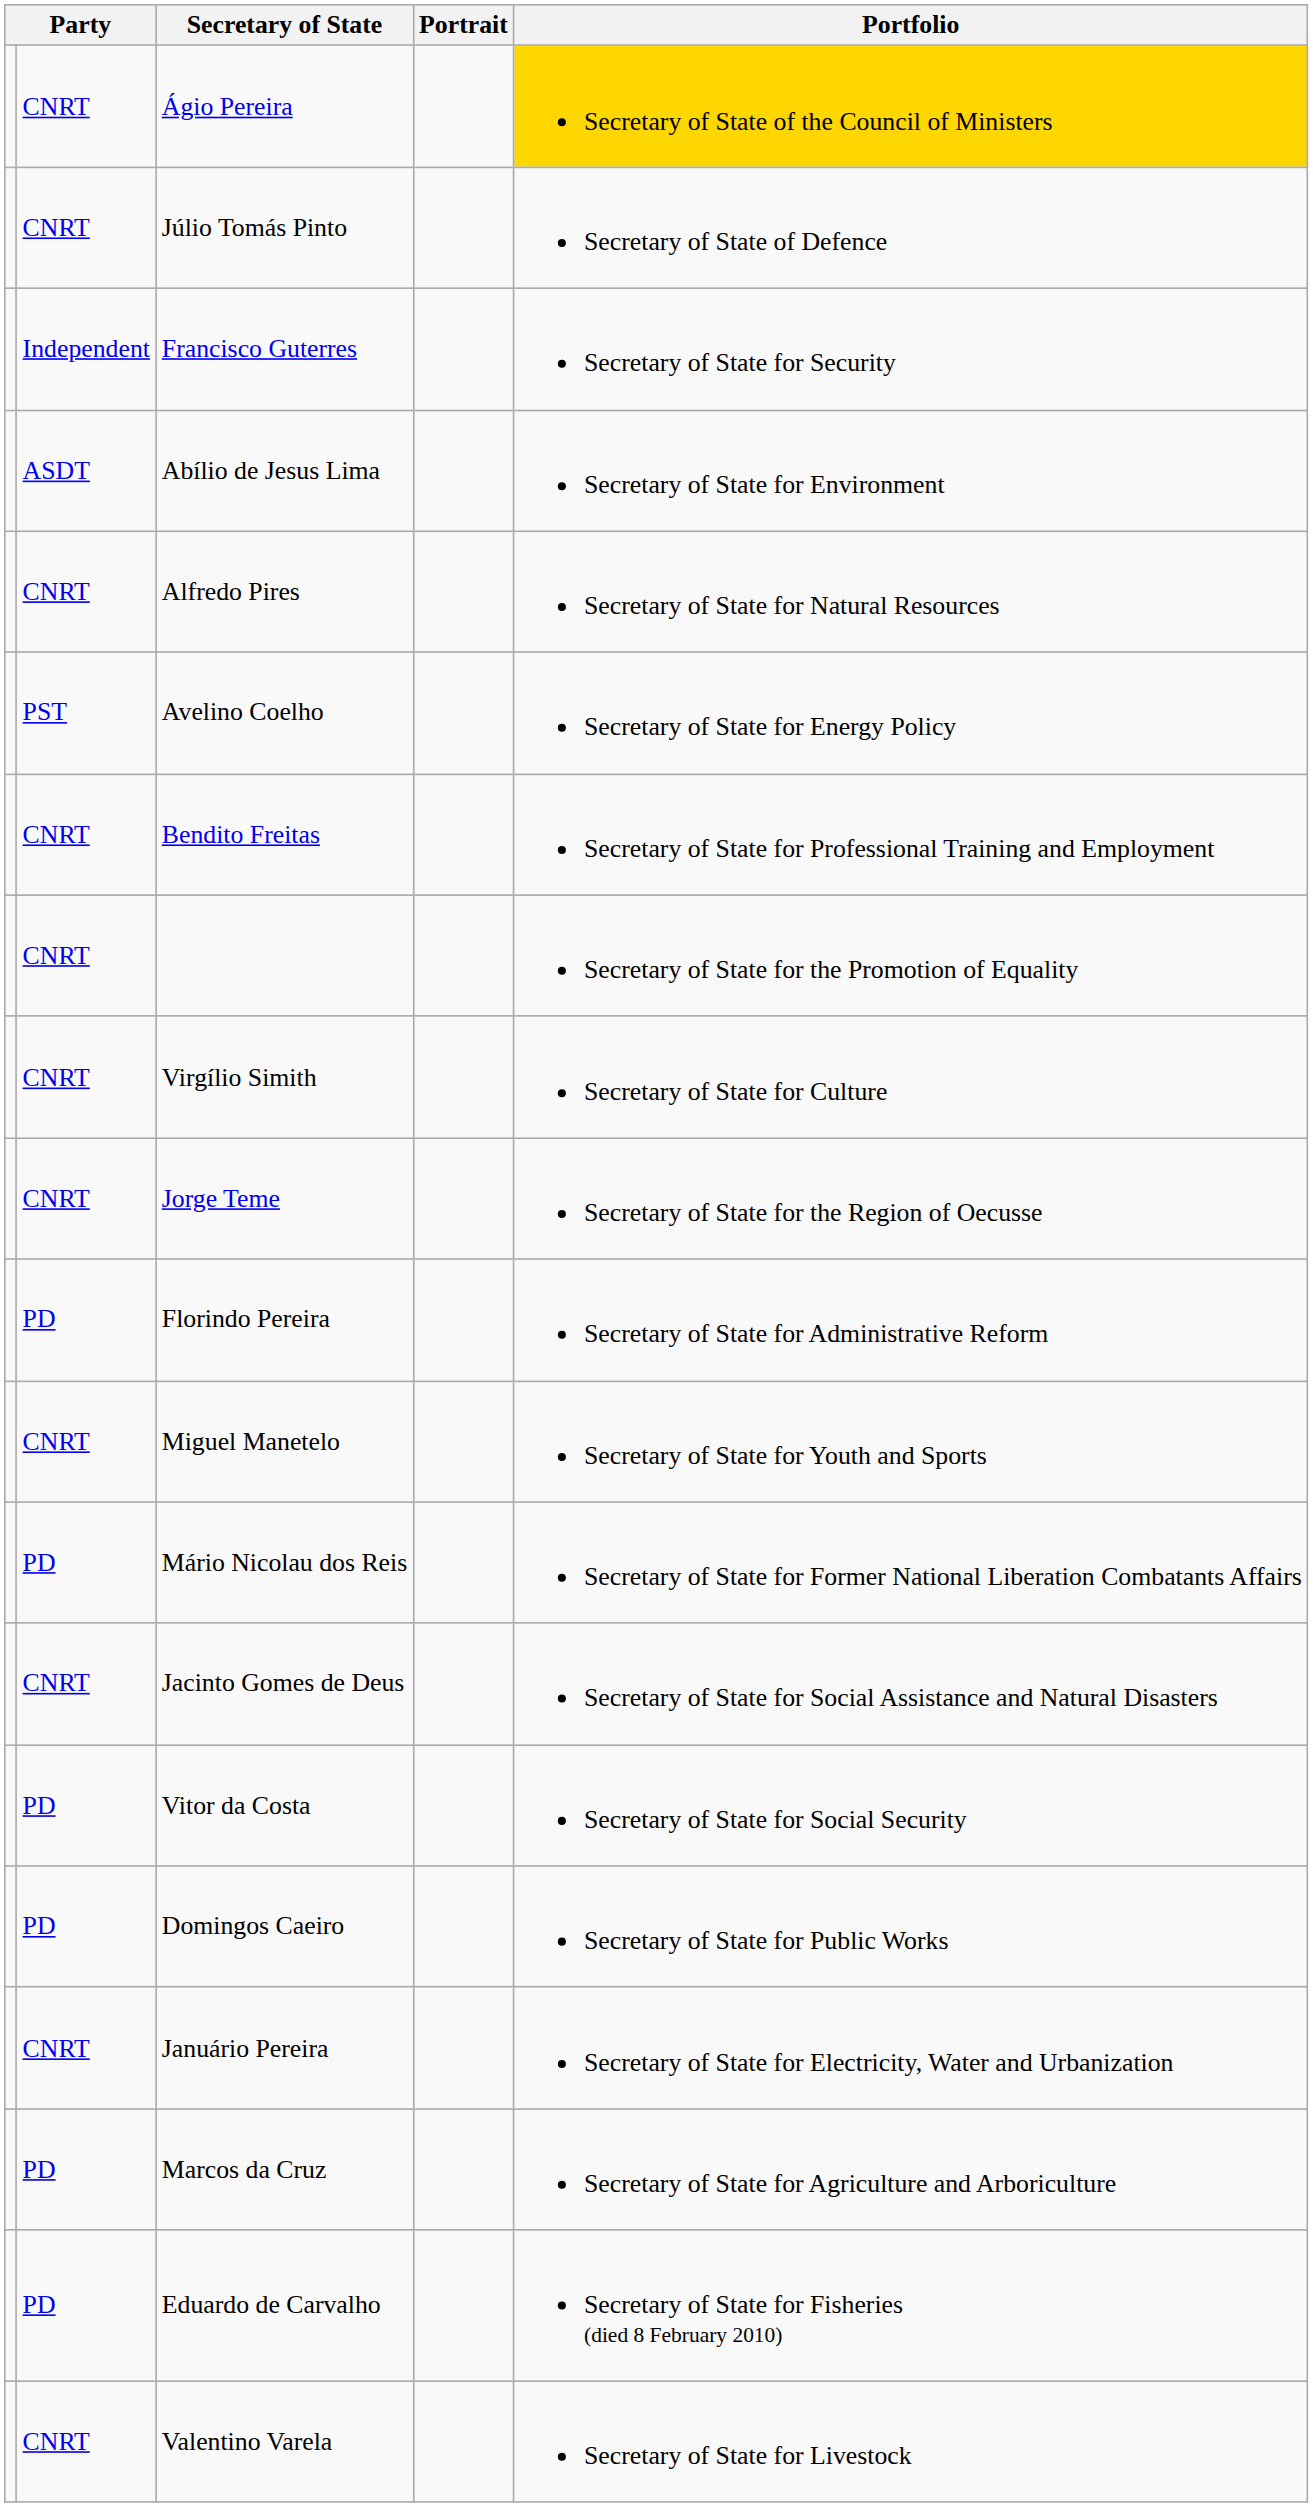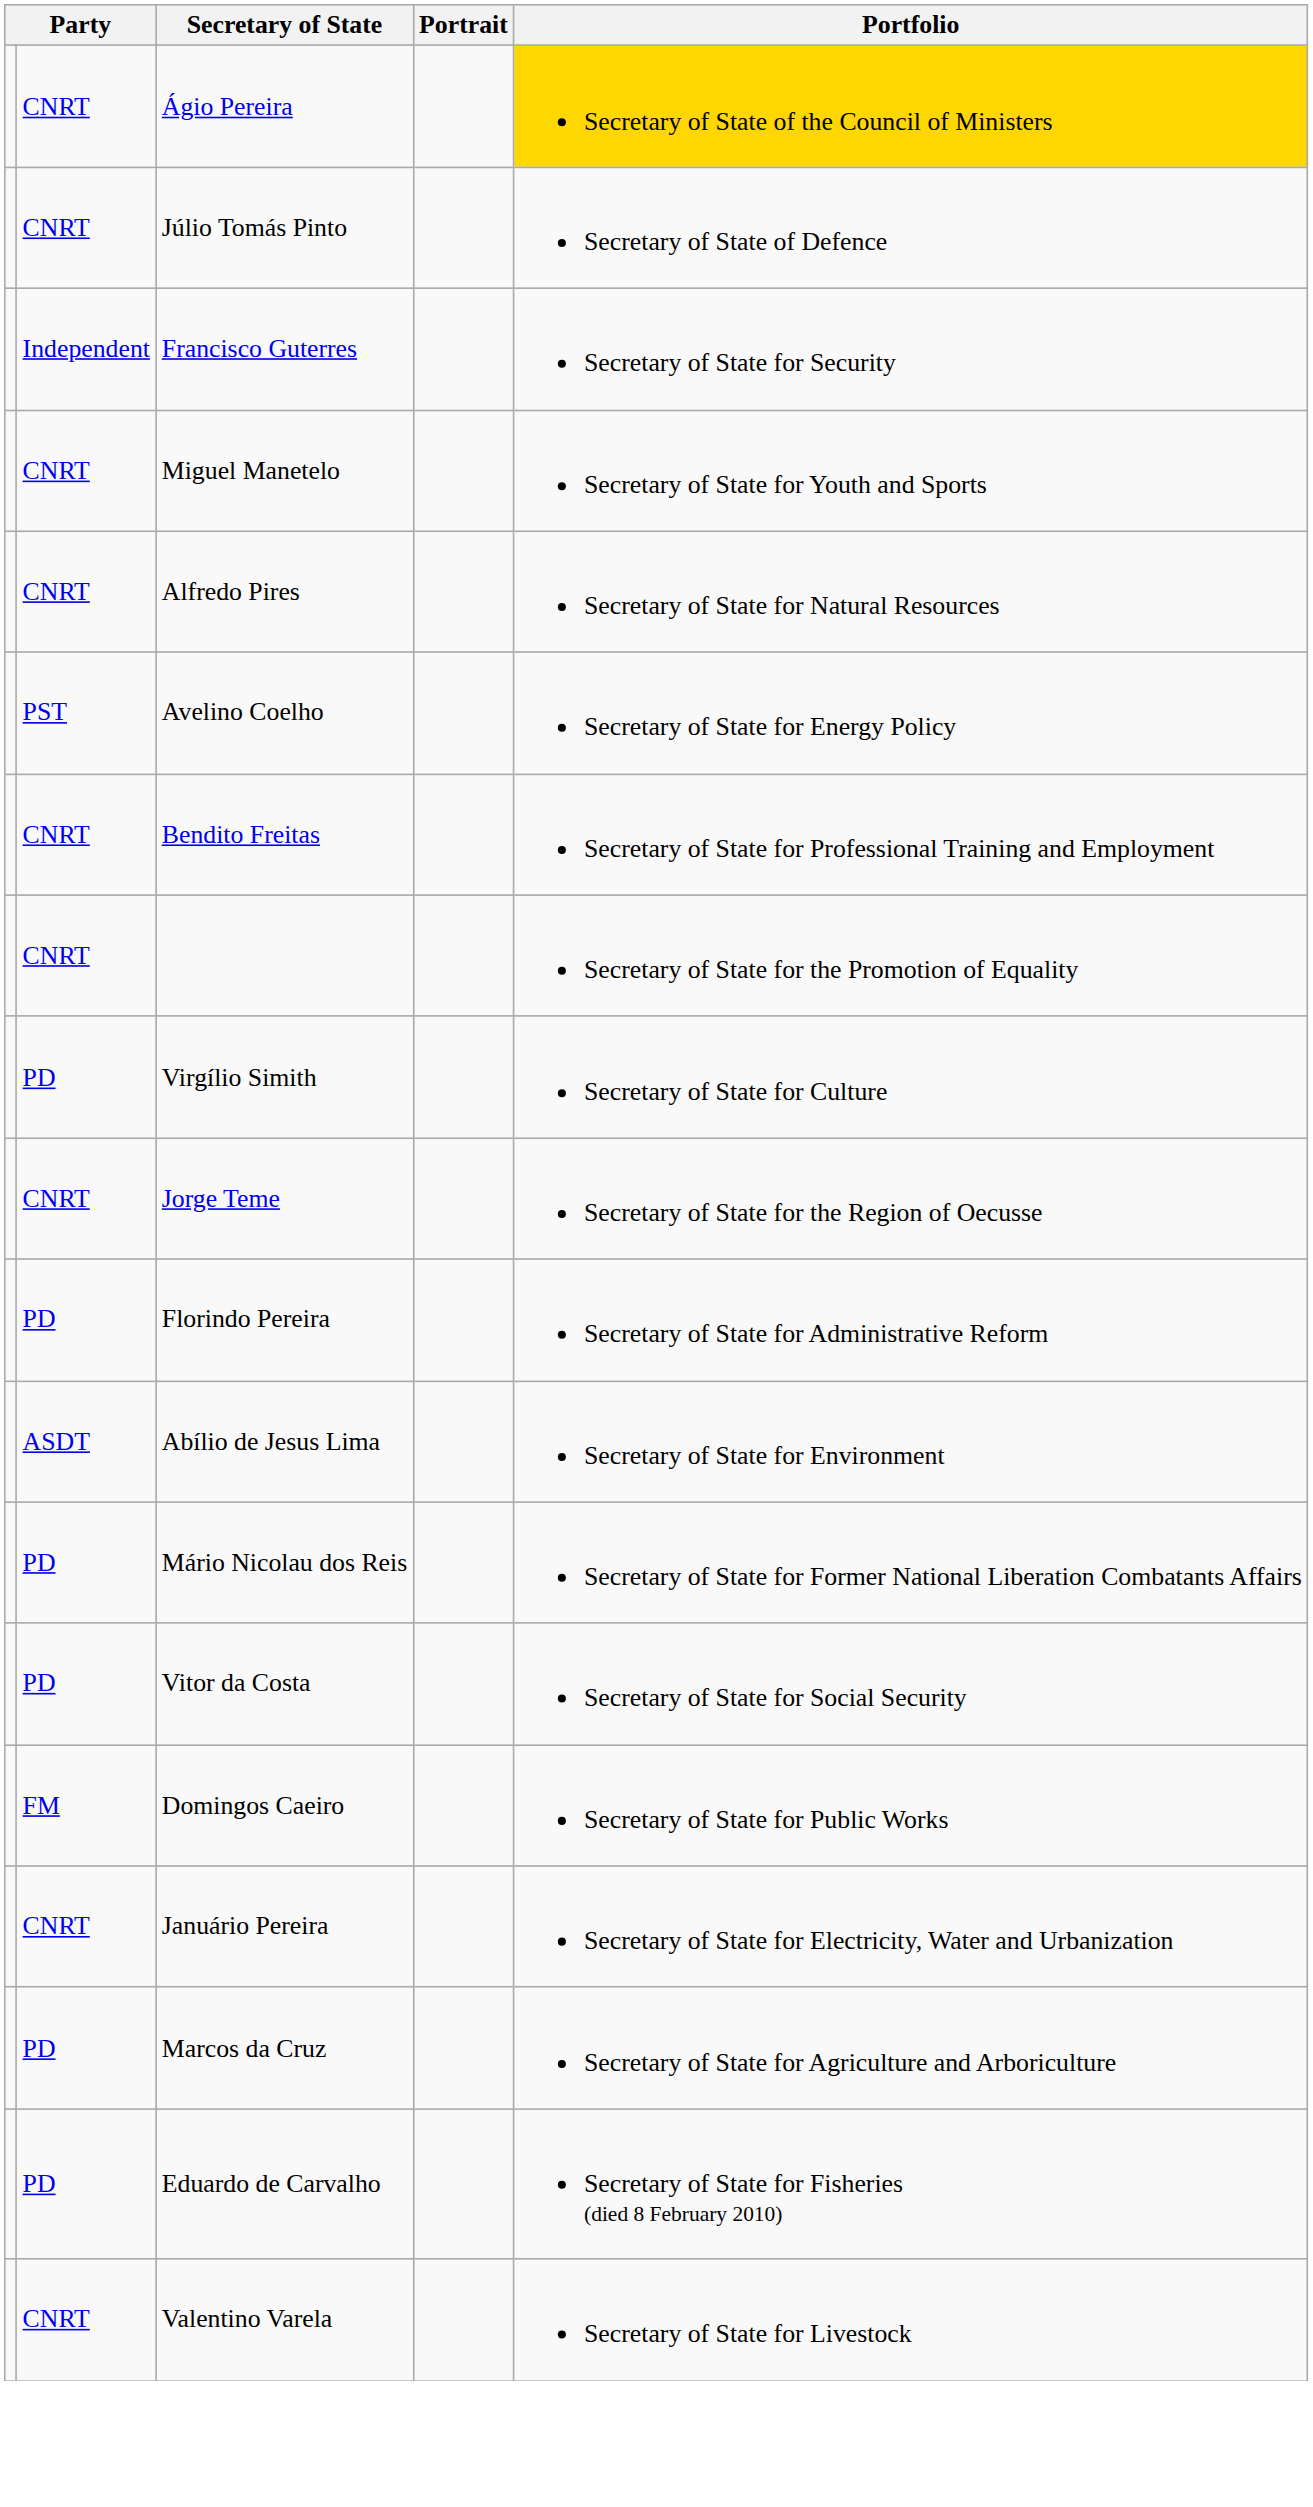rows swapped: (251, 1440) <-> (271, 470)
(56, 1076) CNRT -> (39, 1076) PD
- row: (283, 1683)
(39, 1926) PD -> (41, 1804) FM
